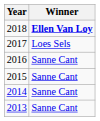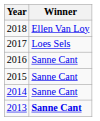(62, 28) bold -> (60, 28) normal
(55, 108) normal -> (57, 108) bold
